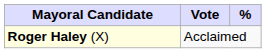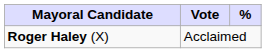(58, 36) lightyellow background -> (58, 36) no background
